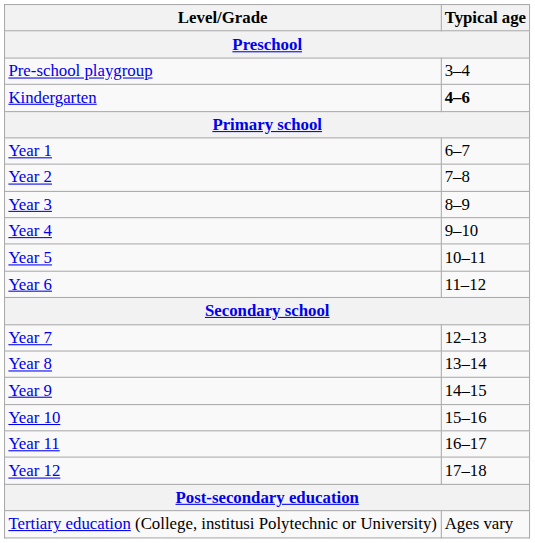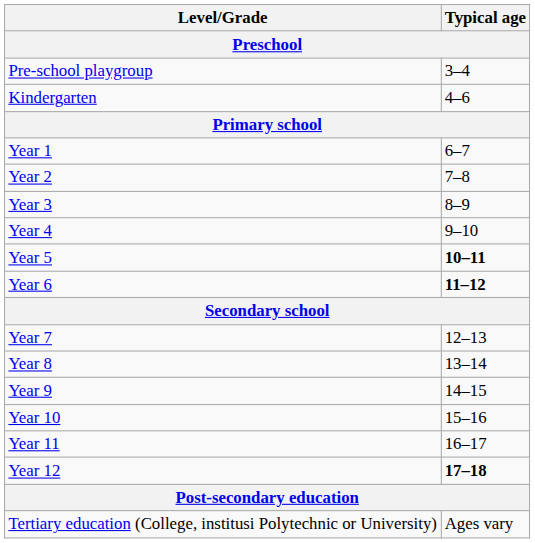(457, 97) bold -> (457, 97) normal
(465, 257) normal -> (465, 257) bold
(465, 284) normal -> (465, 284) bold
(466, 470) normal -> (466, 470) bold
